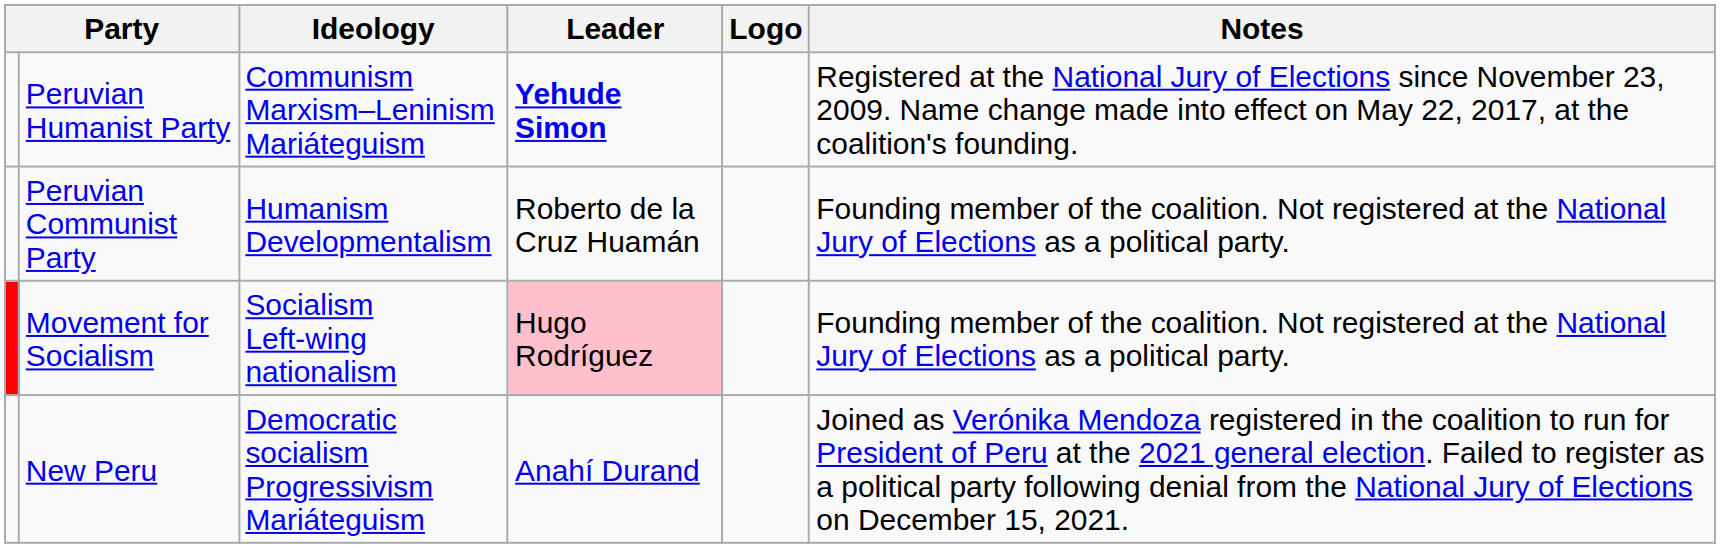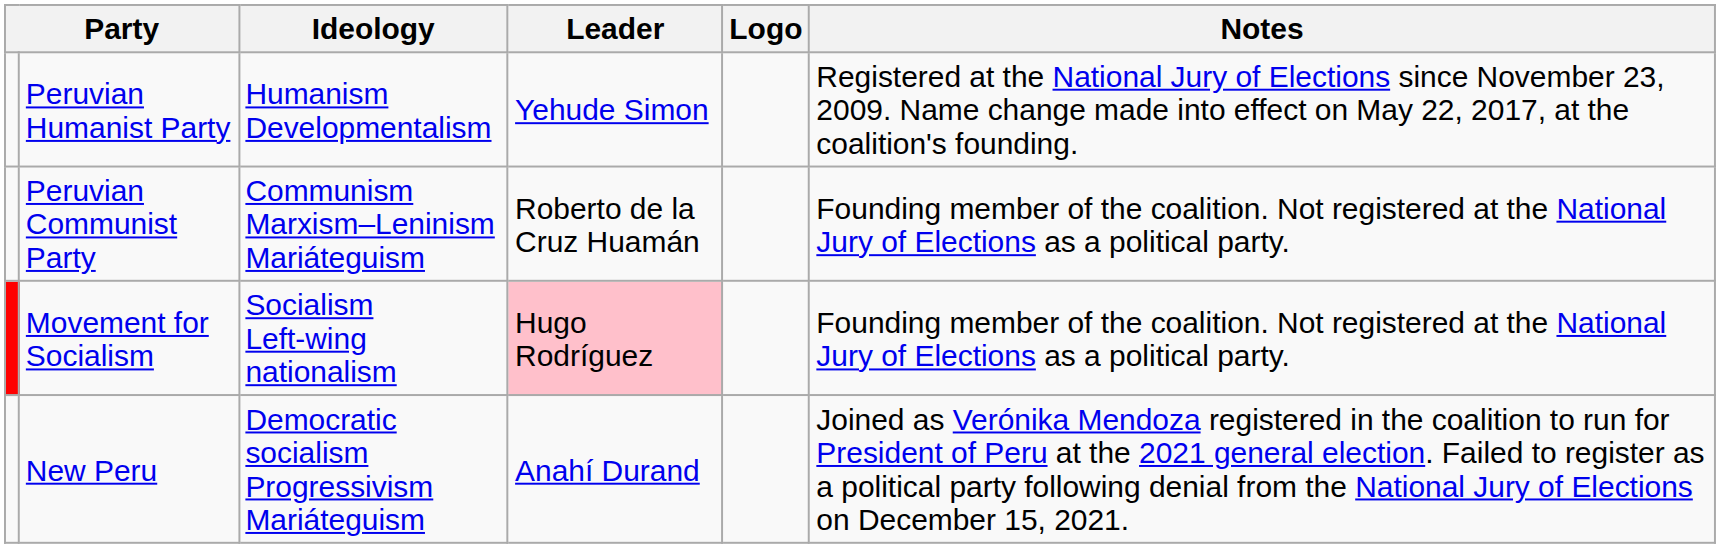(370, 110) Communism Marxism–Leninism Mariáteguism -> (368, 110) Humanism Developmentalism
(568, 110) bold -> (612, 110) normal
(368, 224) Humanism Developmentalism -> (370, 224) Communism Marxism–Leninism Mariáteguism
